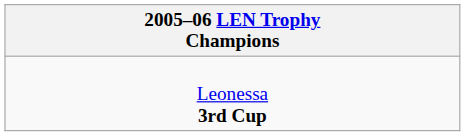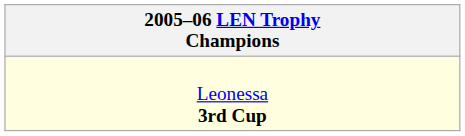(232, 104) no background -> (232, 104) lightyellow background
